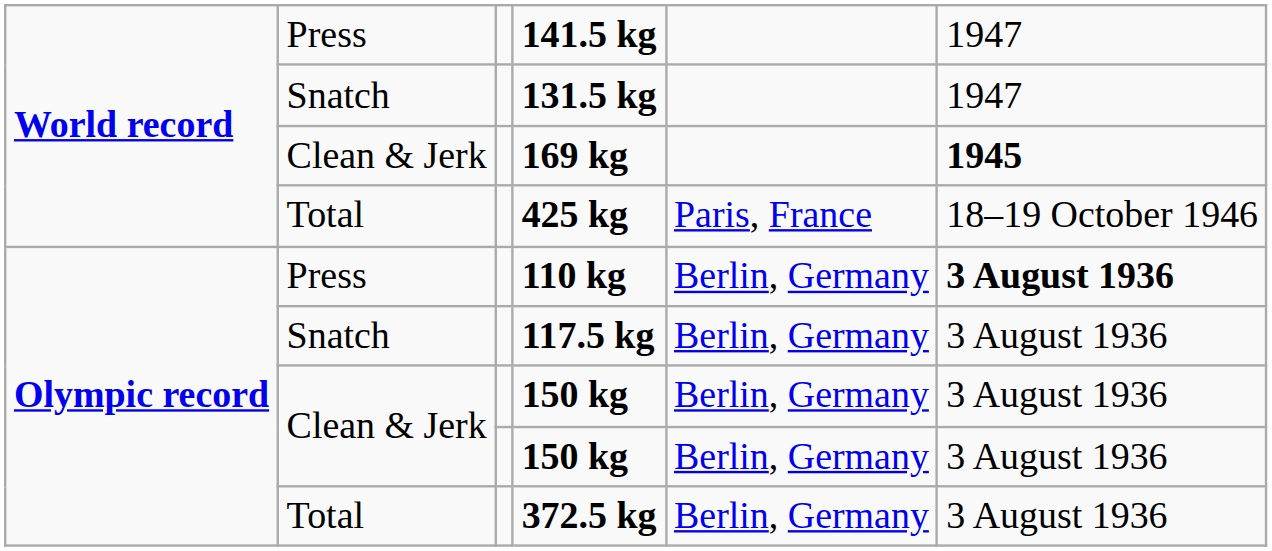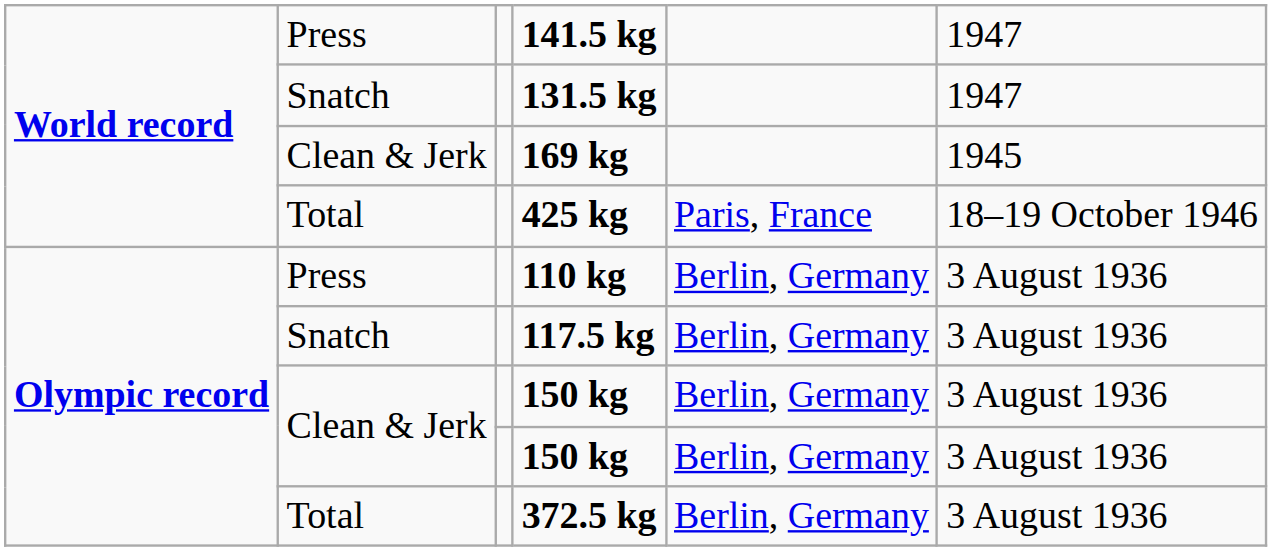(984, 154) bold -> (984, 154) normal
(1060, 275) bold -> (1057, 275) normal
